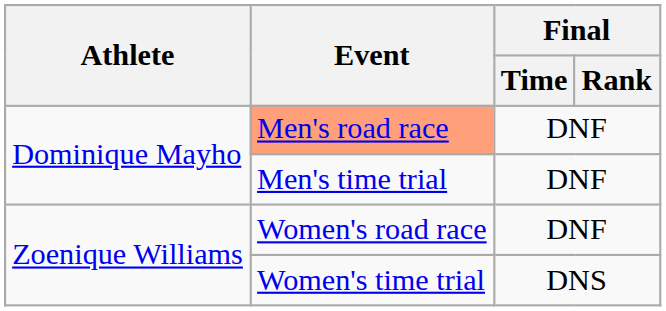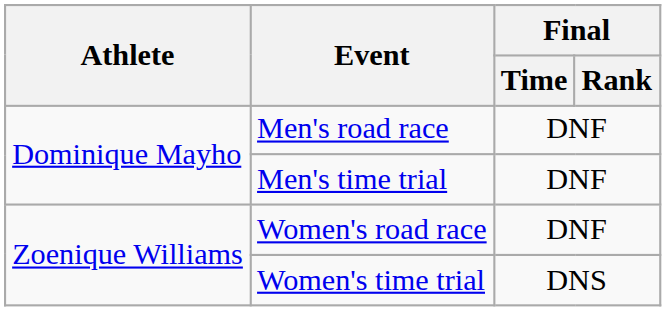(353, 129) lightsalmon background -> (353, 129) no background
